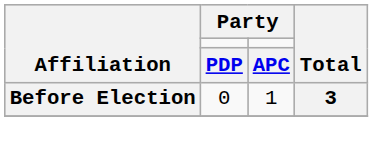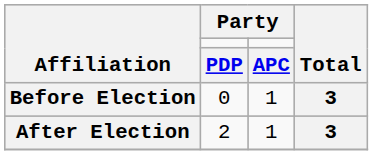+ row: (103, 133)
